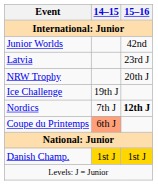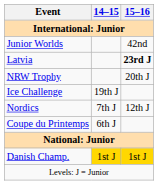(137, 60) normal -> (137, 60) bold
(137, 108) bold -> (137, 108) normal
(106, 124) lightsalmon background -> (106, 124) no background
